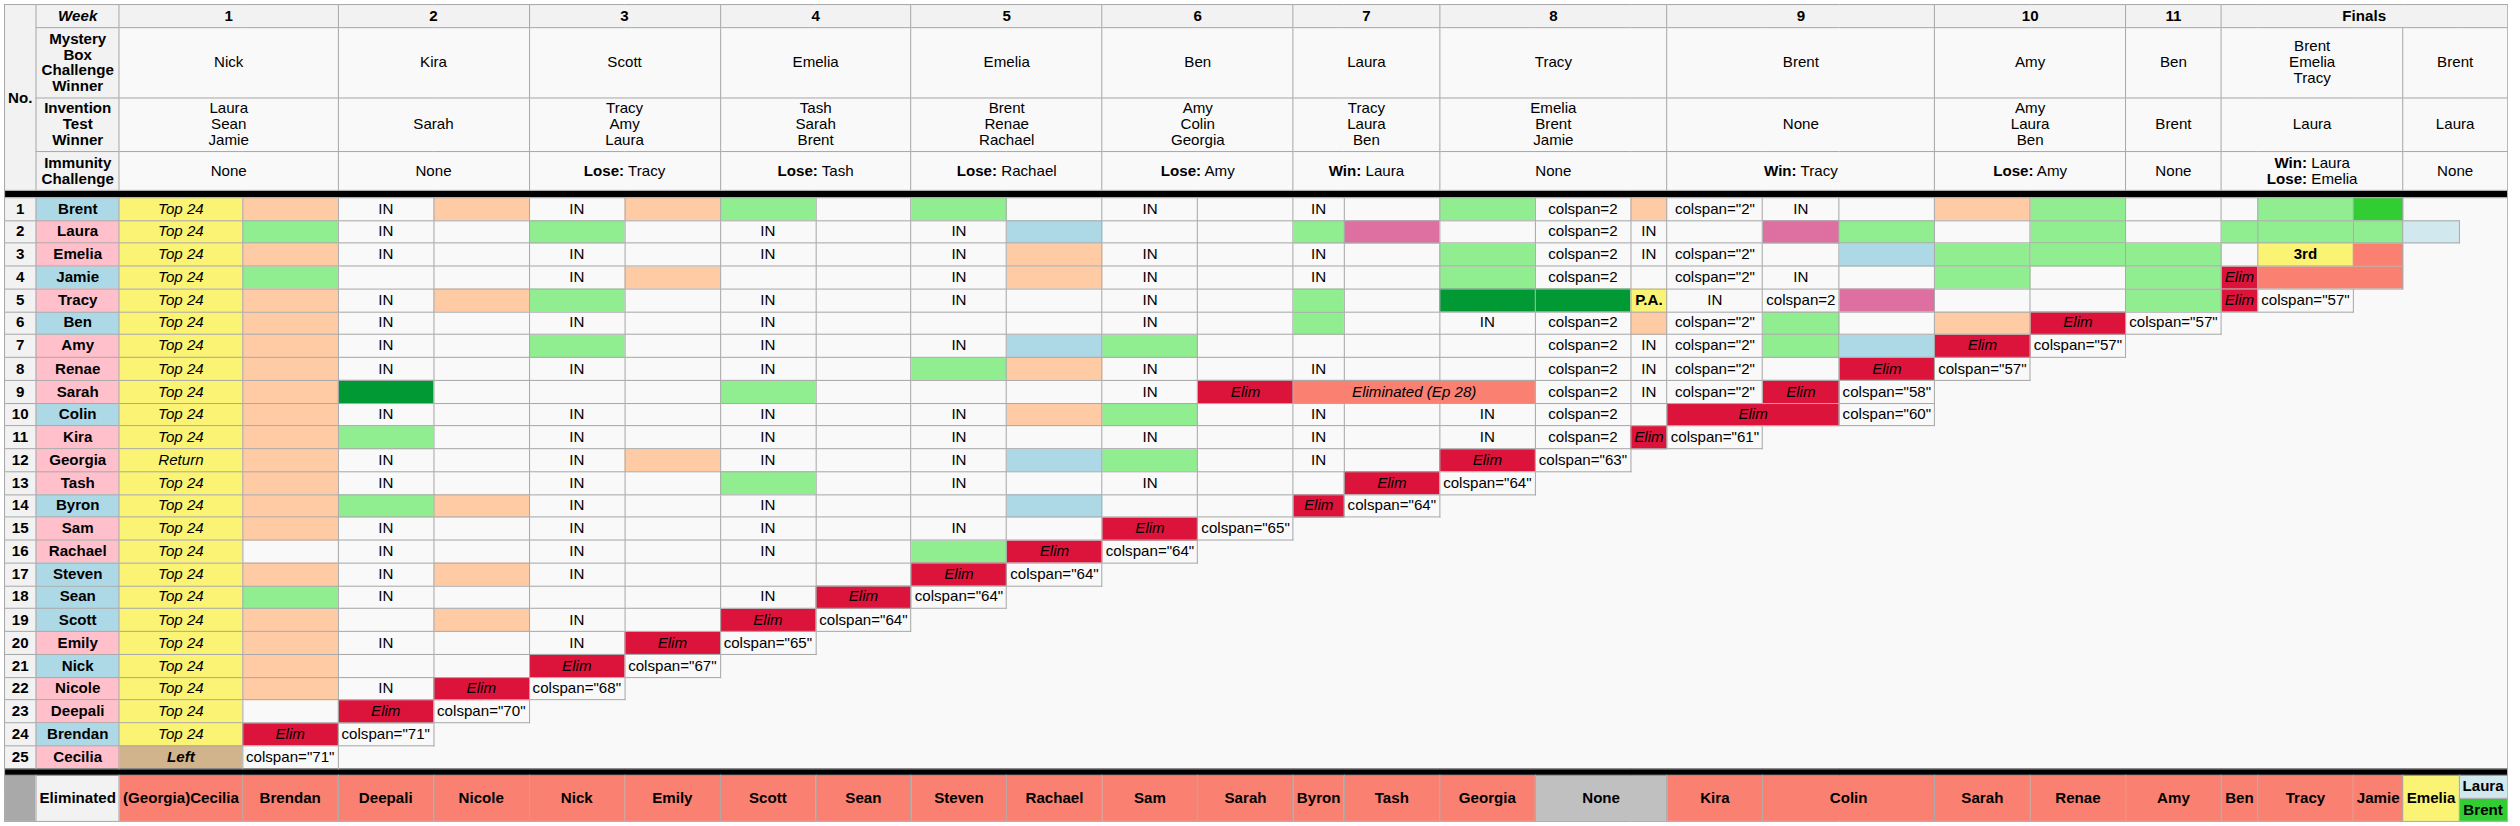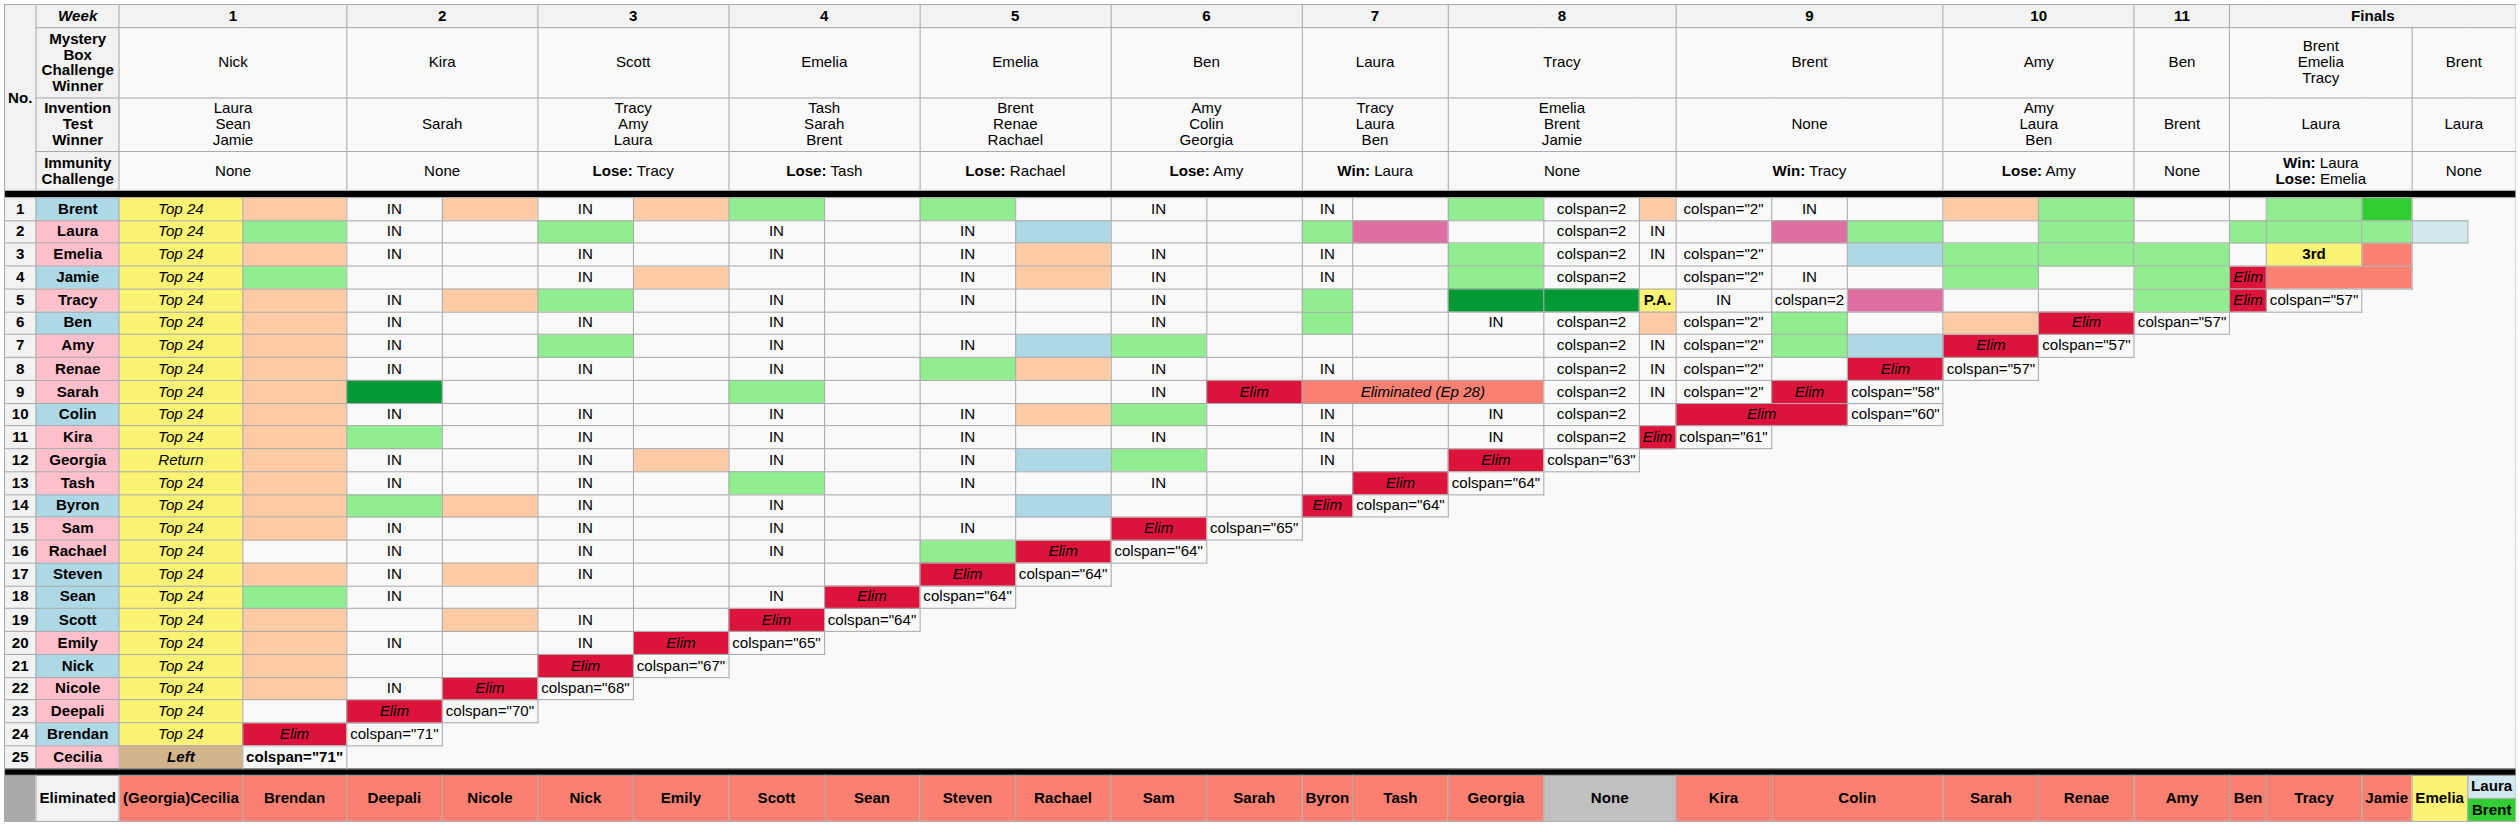(290, 757) normal -> (295, 757) bold
